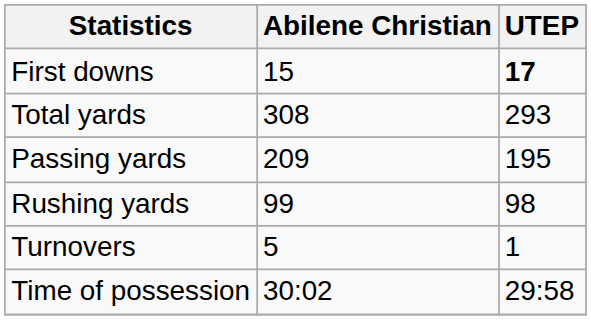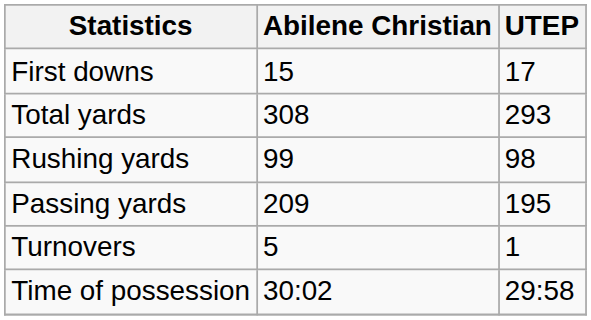(520, 70) bold -> (520, 70) normal
rows swapped: (100, 203) <-> (99, 159)
